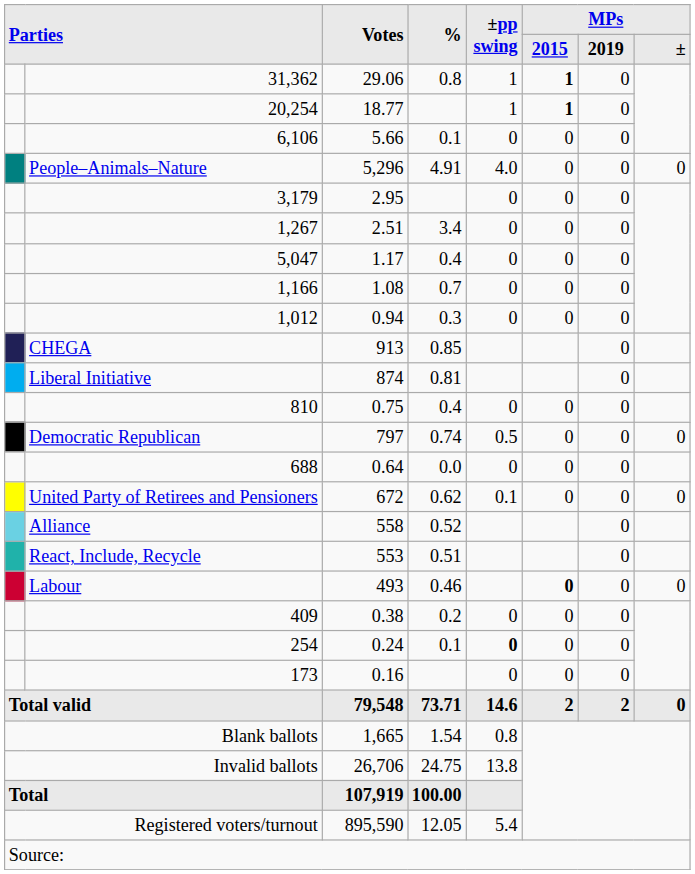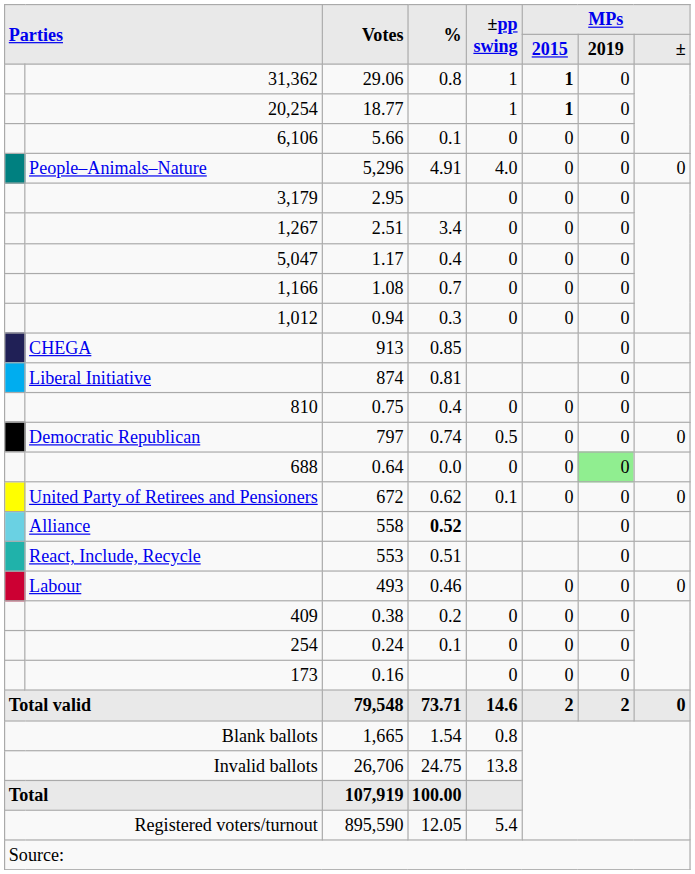(625, 466) no background -> (625, 466) lightgreen background
(446, 526) normal -> (446, 526) bold
(569, 586) bold -> (569, 586) normal
(513, 645) bold -> (513, 645) normal
